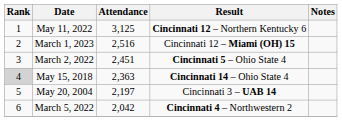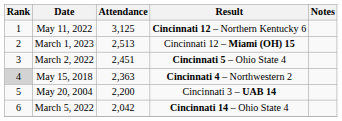(123, 44) 2,516 -> (123, 44) 2,513
(229, 76) Cincinnati 14 – Ohio State 4 -> (229, 76) Cincinnati 4 – Northwestern 2
(123, 92) 2,197 -> (123, 92) 2,200
(229, 108) Cincinnati 4 – Northwestern 2 -> (229, 108) Cincinnati 14 – Ohio State 4
